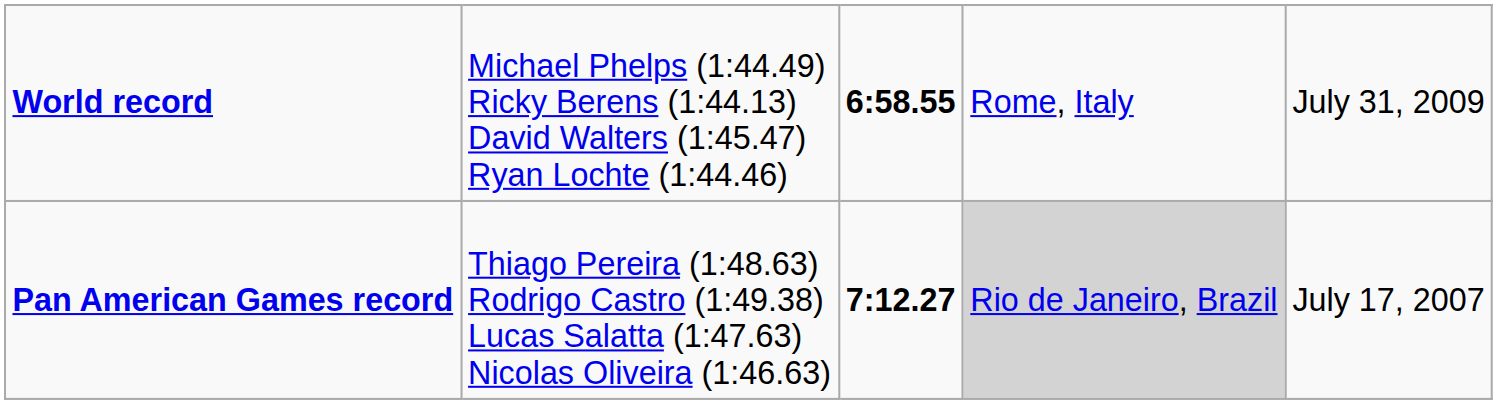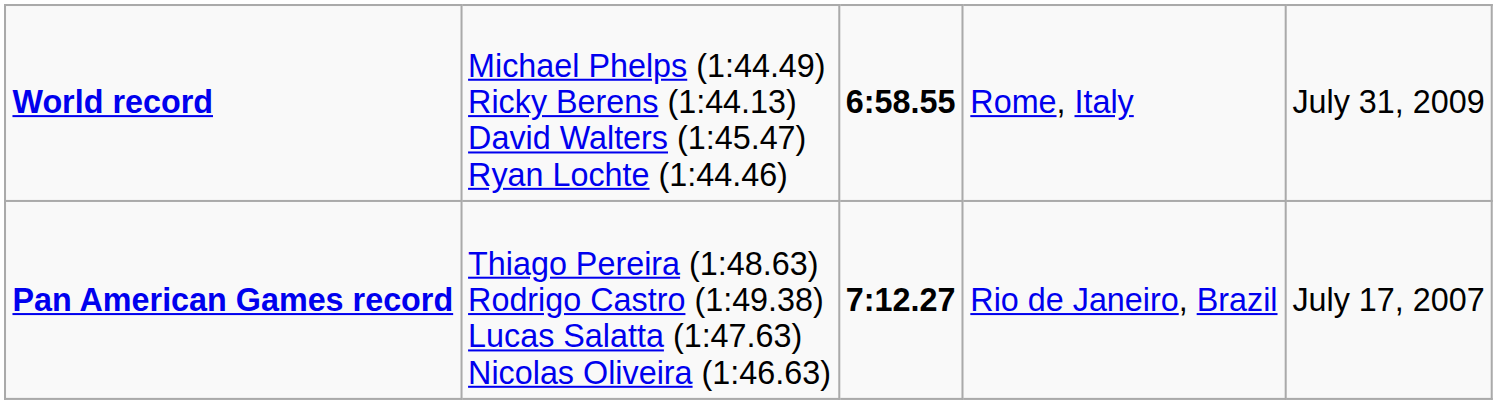(1124, 299) lightgrey background -> (1124, 299) no background
